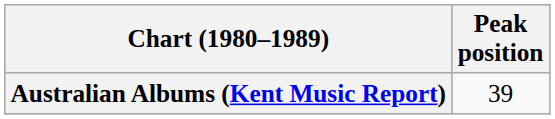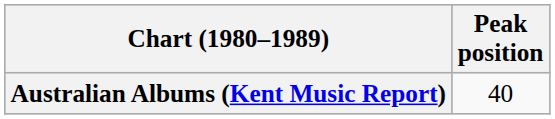(501, 93) 39 -> (501, 93) 40
